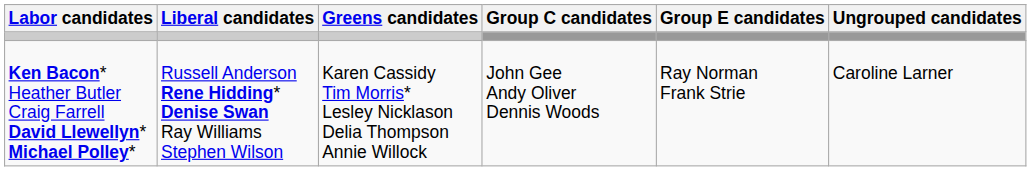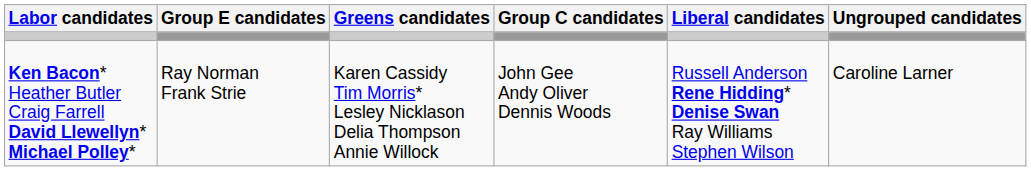columns swapped: (238, 18) <-> (742, 18)
